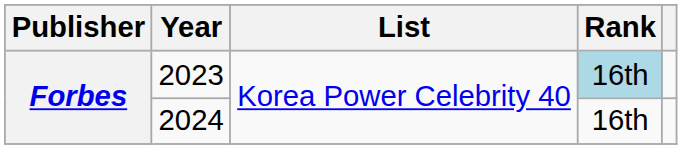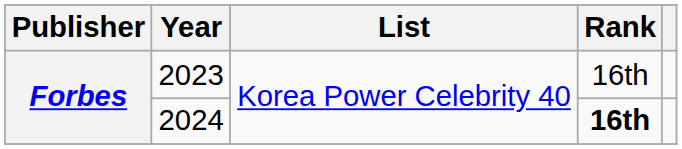(620, 74) lightblue background -> (620, 74) no background
(620, 120) normal -> (620, 120) bold
